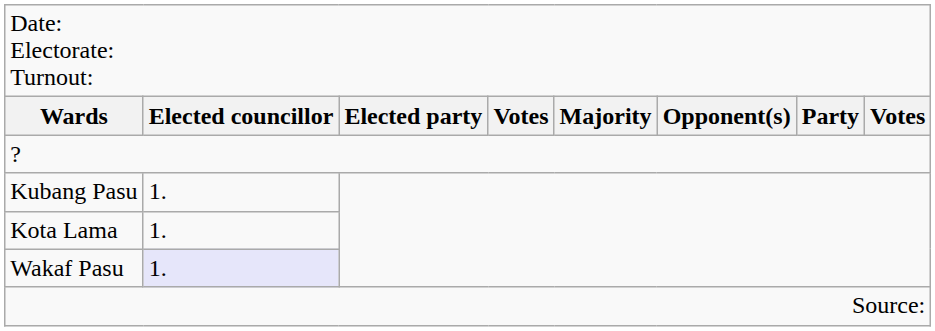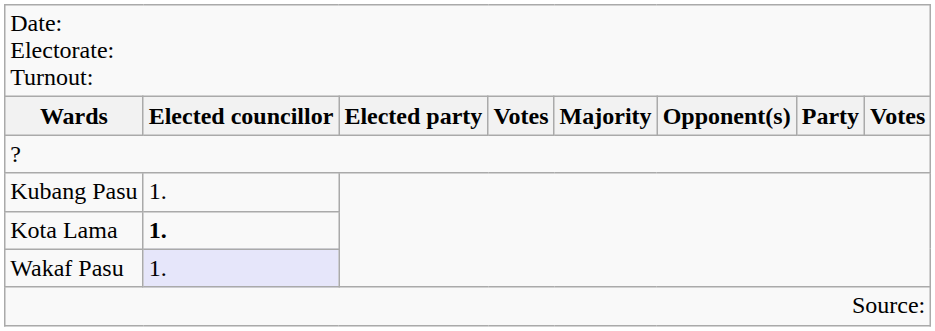(158, 229) normal -> (158, 229) bold
